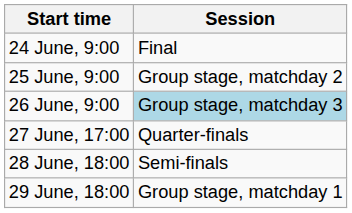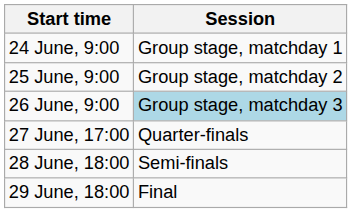(158, 47) Final -> (240, 47) Group stage, matchday 1
(240, 192) Group stage, matchday 1 -> (158, 192) Final
